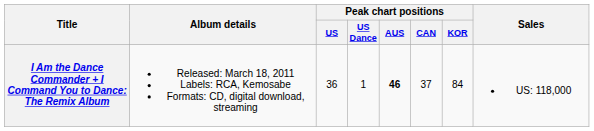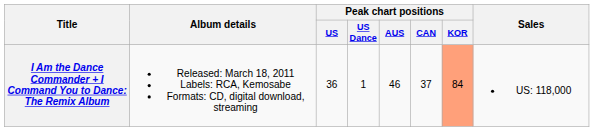(395, 85) bold -> (395, 85) normal
(458, 85) no background -> (458, 85) lightsalmon background
